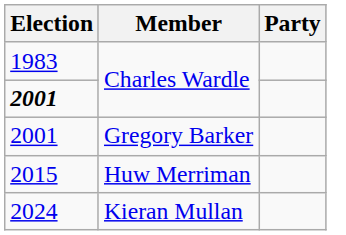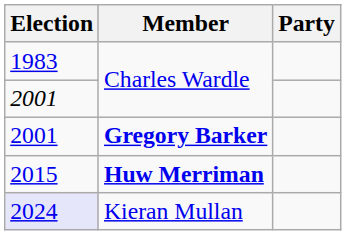(34, 98) bold -> (34, 98) normal
(179, 135) normal -> (186, 135) bold
(177, 173) normal -> (184, 173) bold
(34, 211) no background -> (34, 211) lavender background
